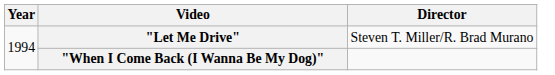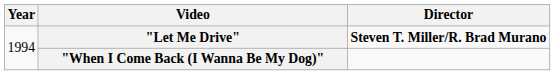(442, 37) normal -> (448, 37) bold
